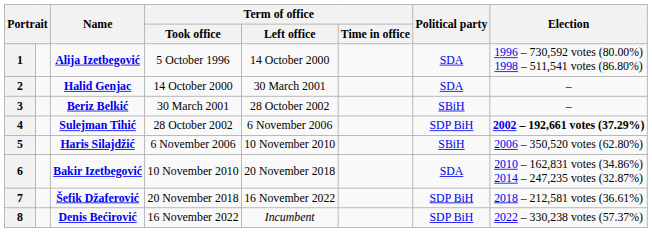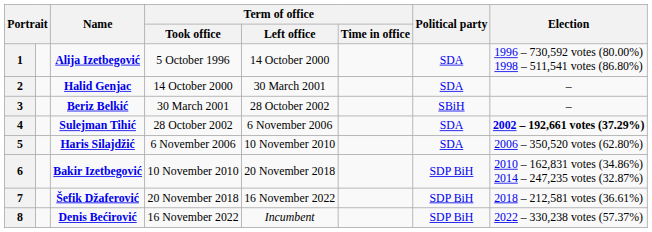(451, 125) SDP BiH -> (451, 125) SDA
(451, 145) SBiH -> (451, 145) SDA
(451, 171) SDA -> (451, 171) SDP BiH
